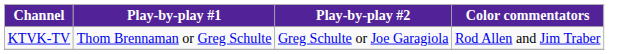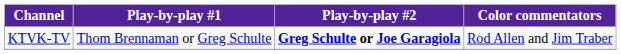(363, 37) normal -> (369, 37) bold
